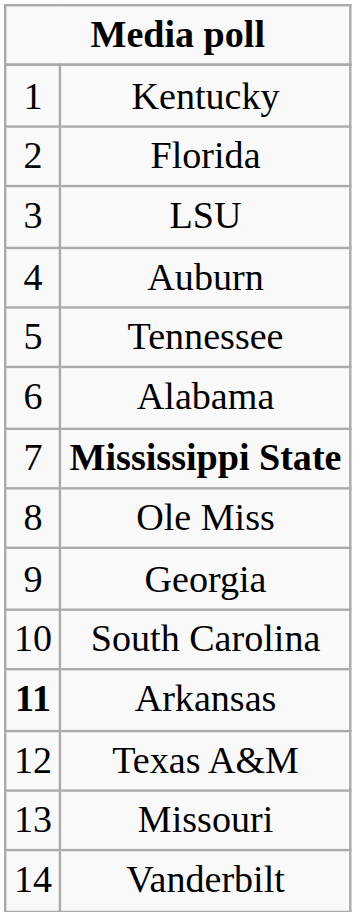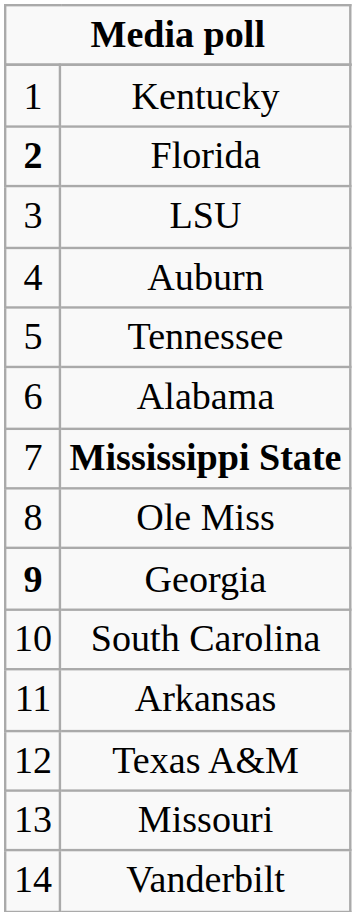(33, 155) normal -> (33, 155) bold
(33, 578) normal -> (33, 578) bold
(33, 699) bold -> (33, 699) normal
